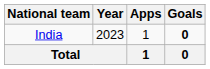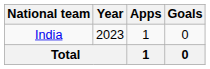(185, 34) bold -> (185, 34) normal
